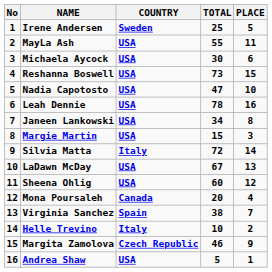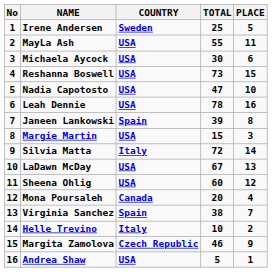(127, 120) USA -> (133, 120) Spain
(217, 120) 34 -> (217, 120) 39
